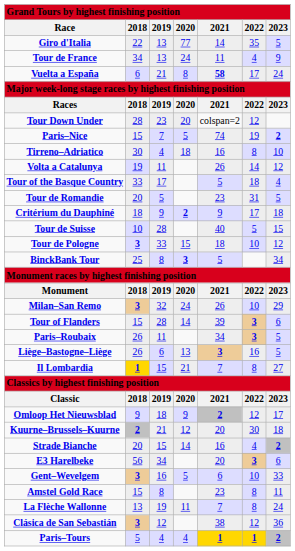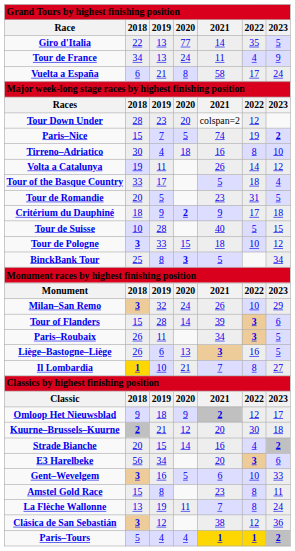(220, 74) bold -> (220, 74) normal
(161, 368) 15 -> (161, 368) 10
